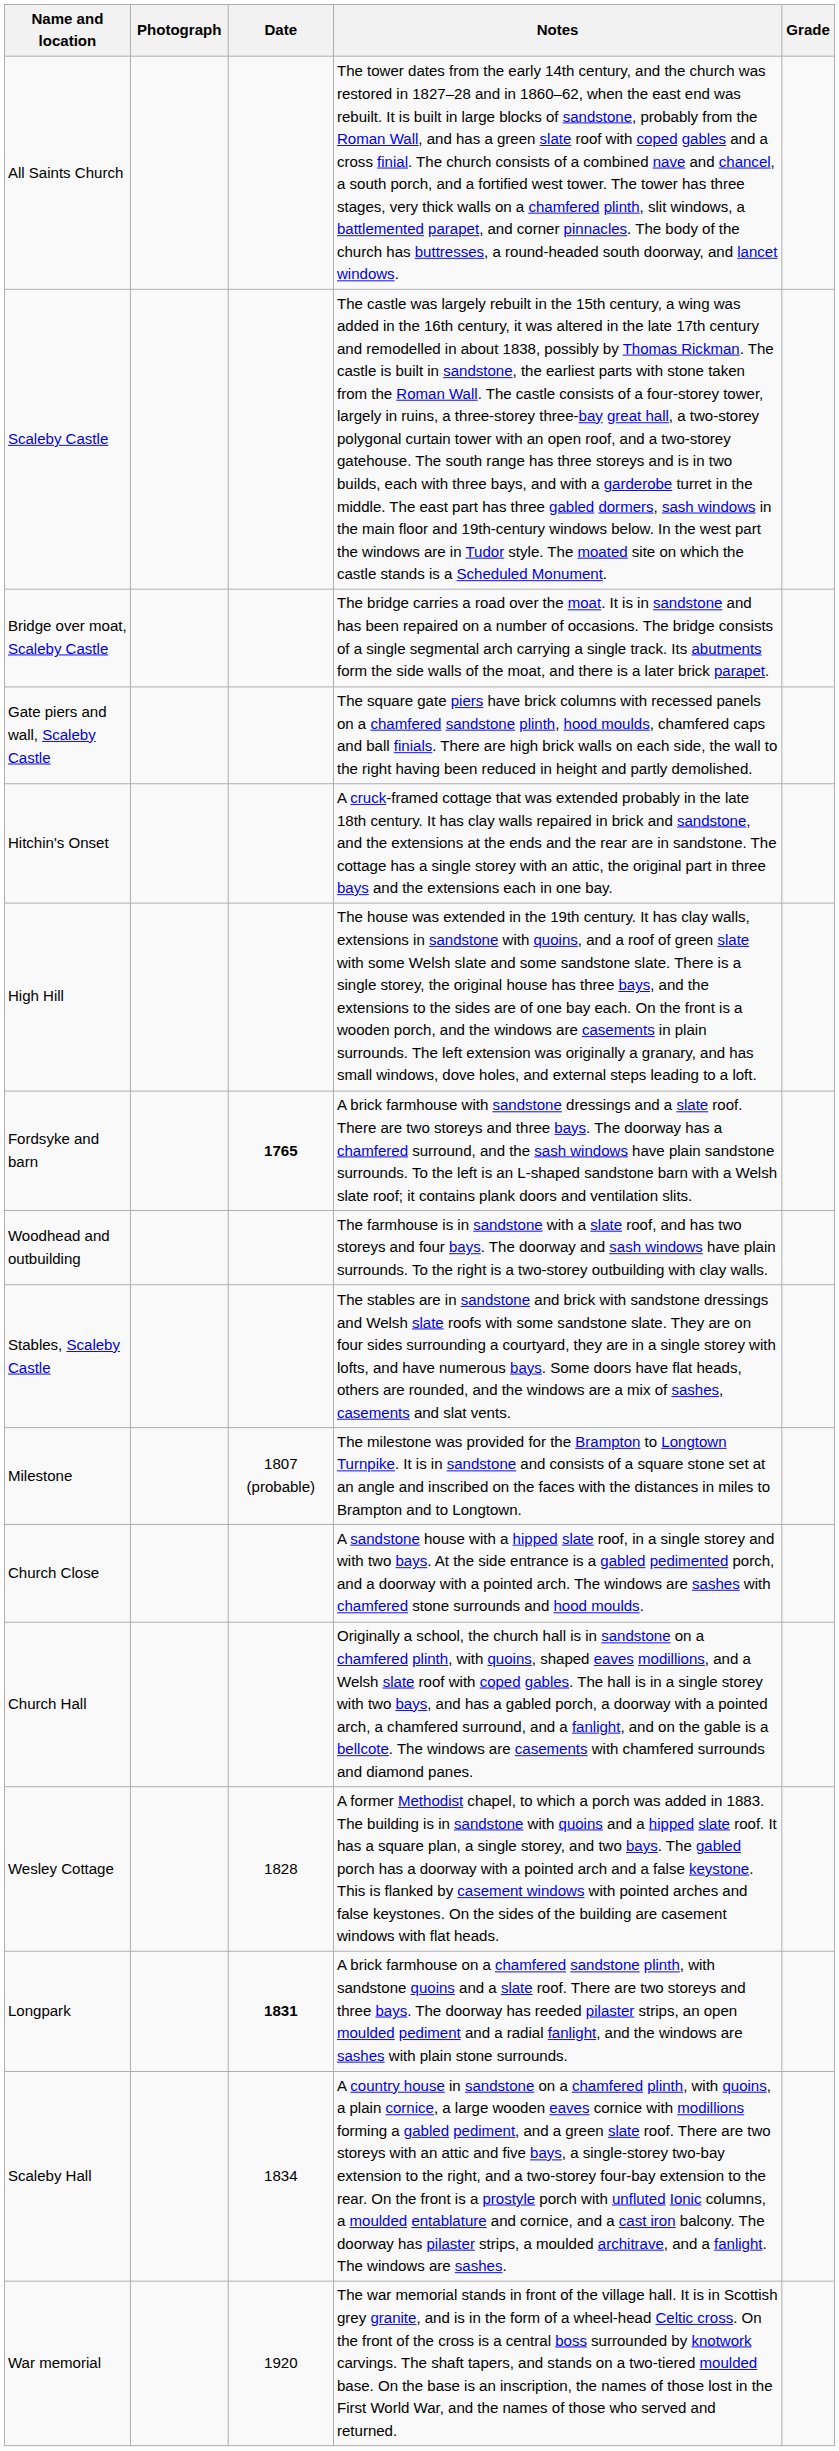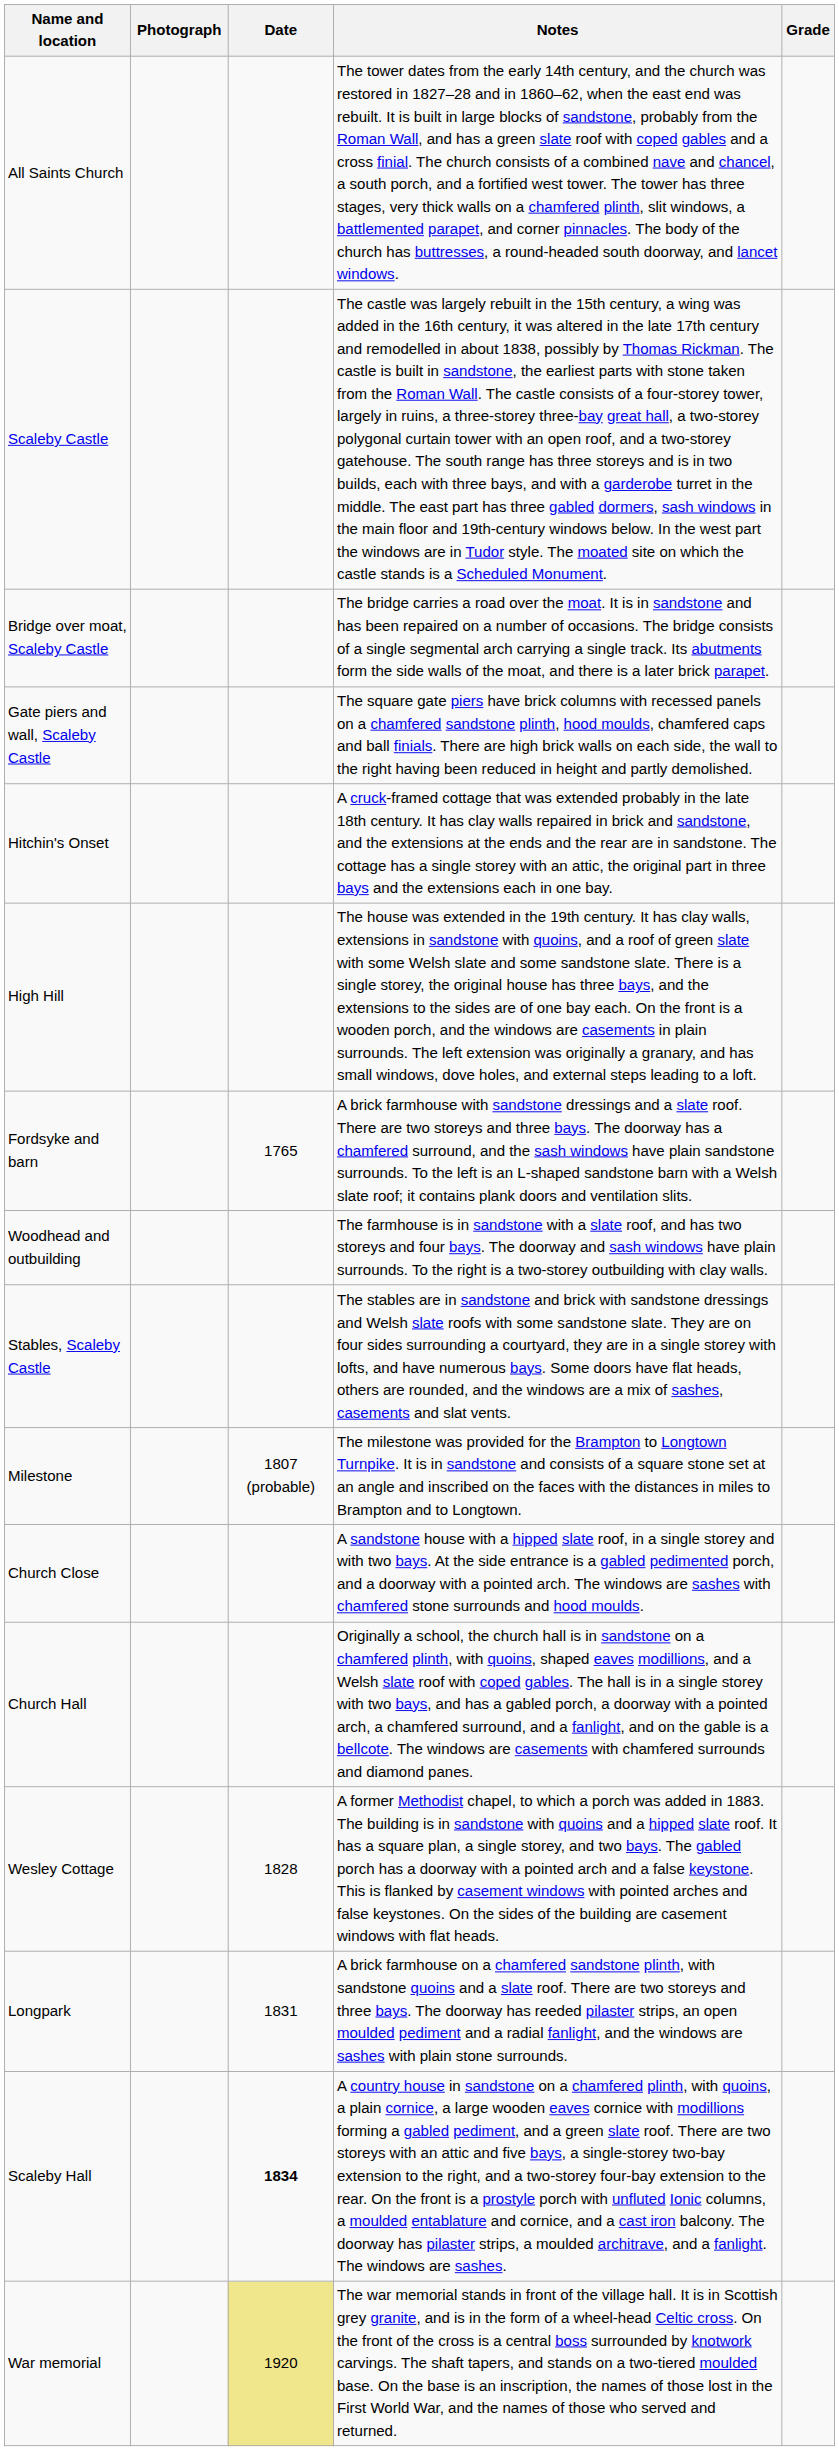(281, 1150) bold -> (281, 1150) normal
(281, 2011) bold -> (281, 2011) normal
(281, 2176) normal -> (281, 2176) bold
(281, 2363) no background -> (281, 2363) khaki background
